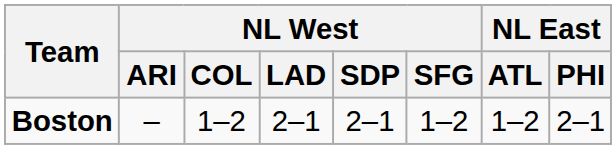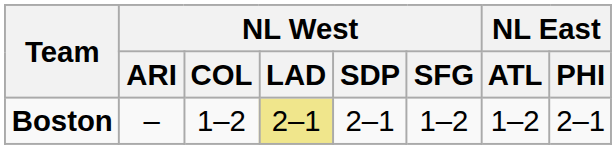(296, 121) no background -> (296, 121) khaki background
